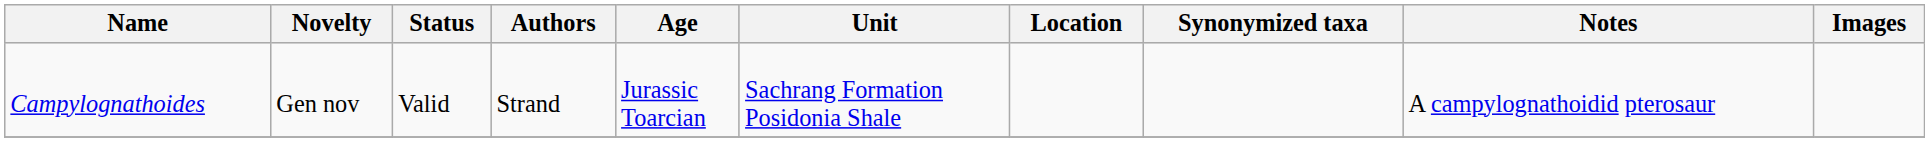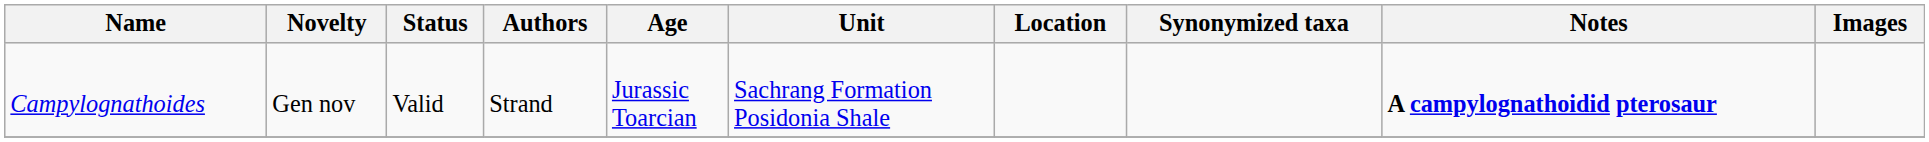(1562, 103) normal -> (1552, 103) bold
